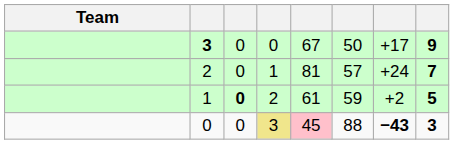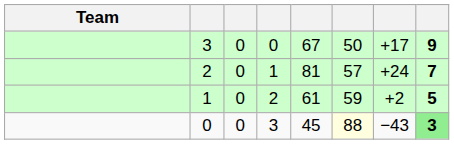(207, 44) bold -> (207, 44) normal
(240, 98) bold -> (240, 98) normal
(274, 125) khaki background -> (274, 125) no background
(311, 125) pink background -> (311, 125) no background
(353, 125) no background -> (353, 125) lightyellow background
(395, 125) bold -> (395, 125) normal
(432, 125) no background -> (432, 125) lightgreen background
